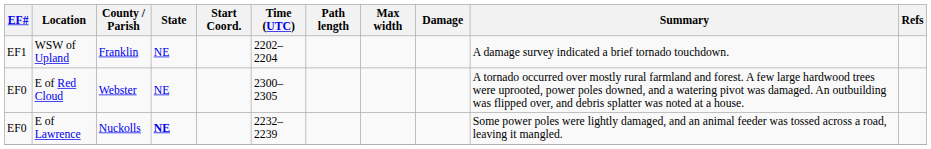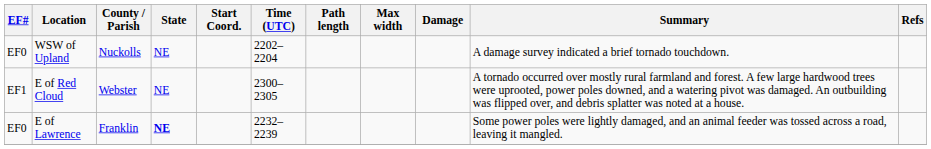(17, 51) EF1 -> (17, 51) EF0
(118, 51) Franklin -> (120, 51) Nuckolls
(17, 90) EF0 -> (17, 90) EF1
(120, 128) Nuckolls -> (118, 128) Franklin
